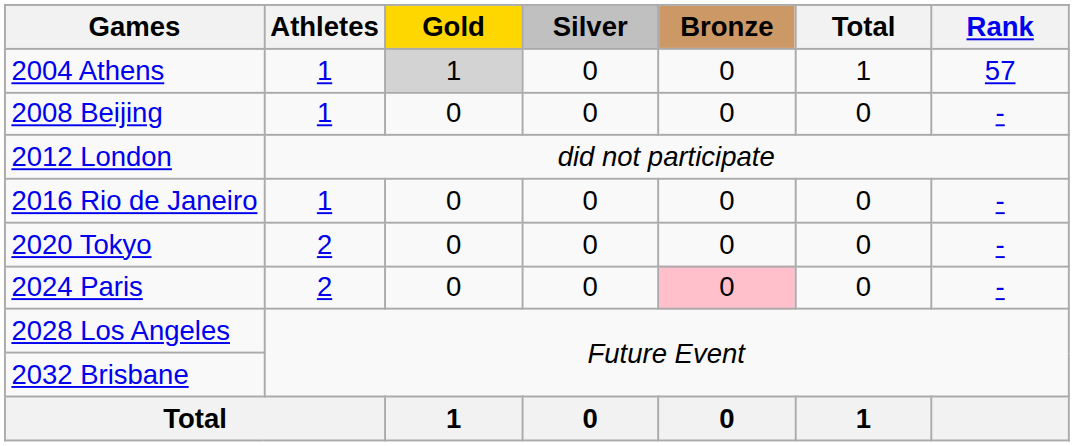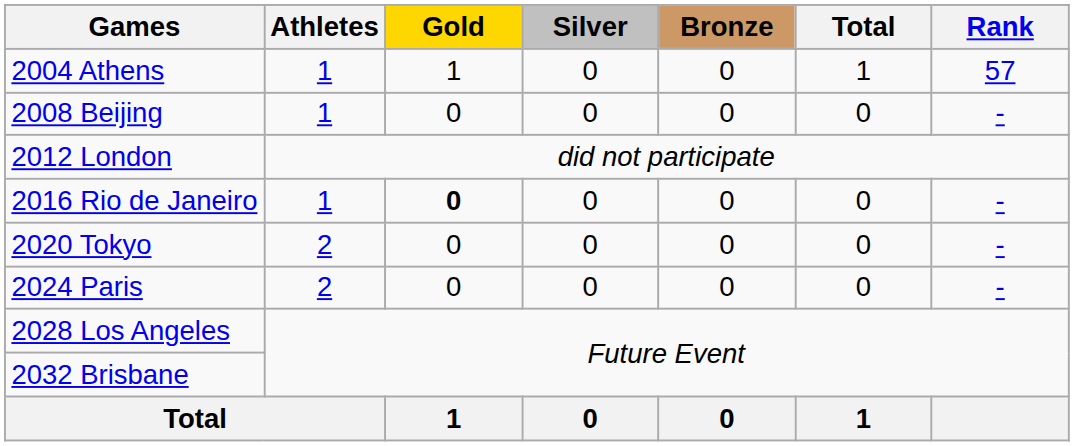(454, 71) lightgrey background -> (454, 71) no background
(454, 201) normal -> (454, 201) bold
(727, 288) pink background -> (727, 288) no background
